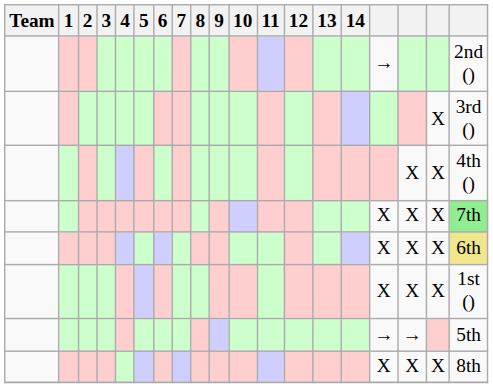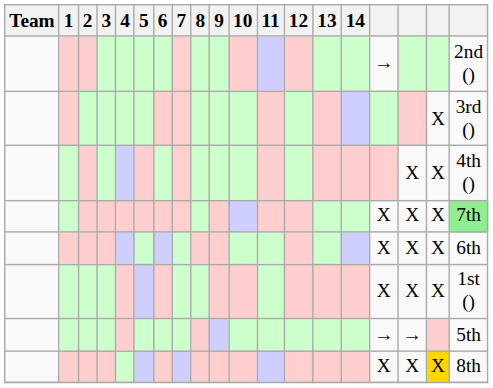(469, 247) khaki background -> (469, 247) no background
(438, 365) no background -> (438, 365) gold background
